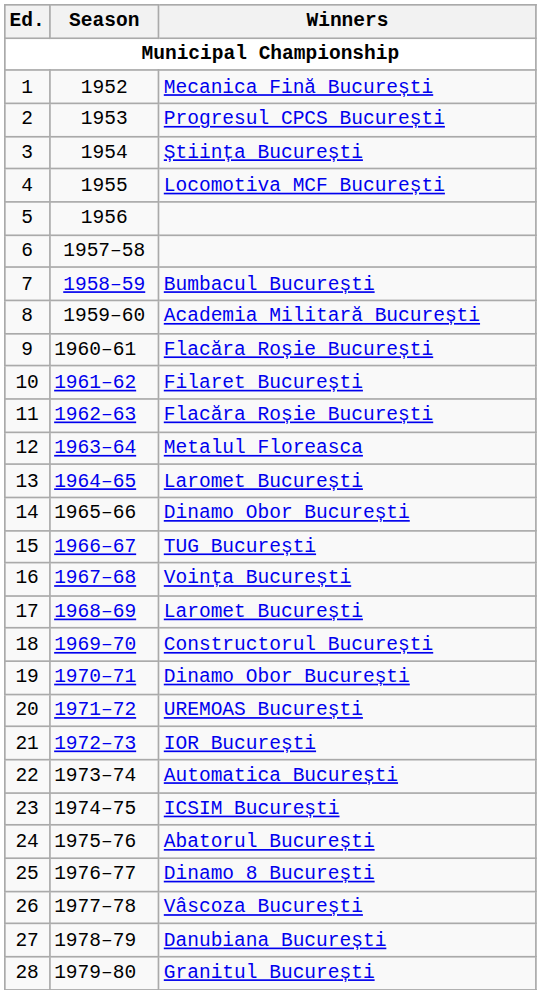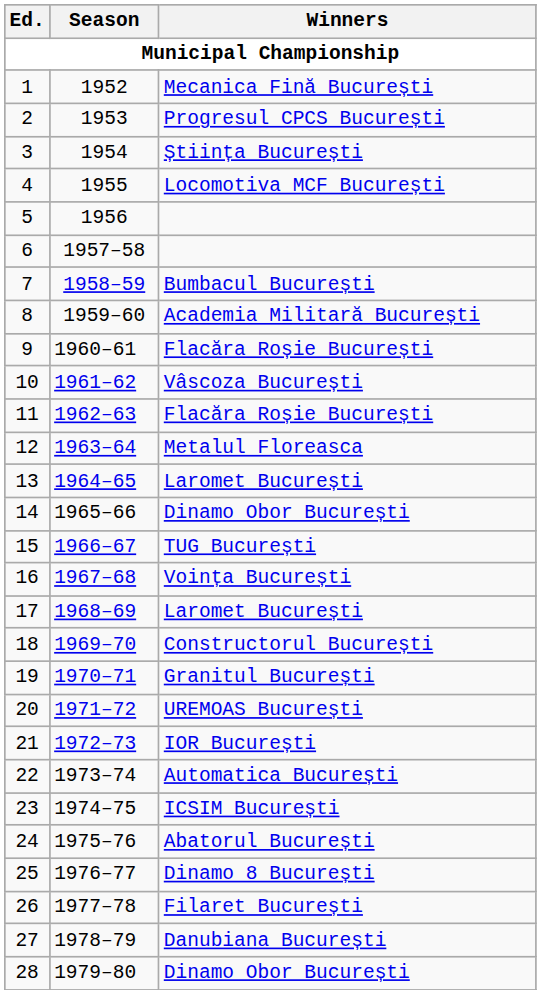(263, 382) Filaret București -> (263, 382) Vâscoza București
(287, 677) Dinamo Obor București -> (269, 677) Granitul București
(263, 907) Vâscoza București -> (263, 907) Filaret București
(269, 973) Granitul București -> (287, 973) Dinamo Obor București
